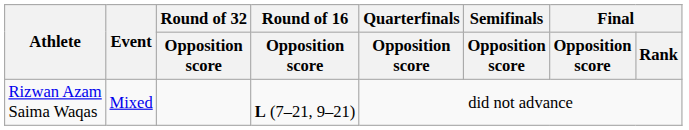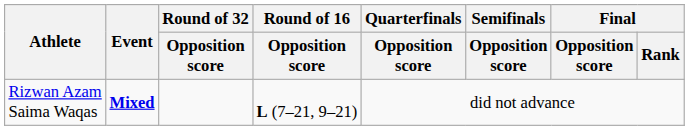(131, 102) normal -> (132, 102) bold
